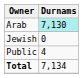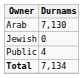(54, 25) paleturquoise background -> (54, 25) no background
